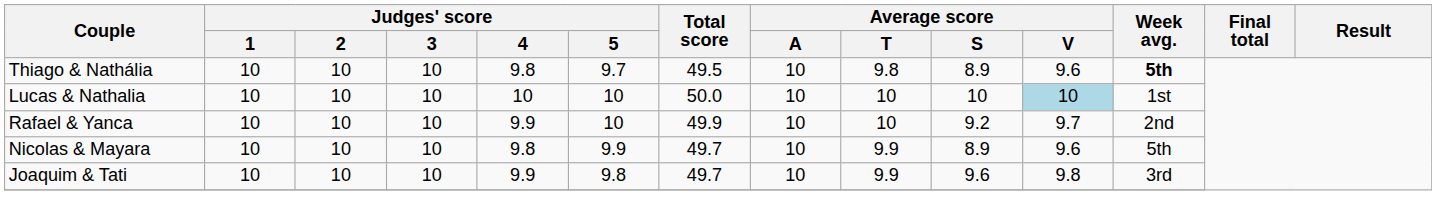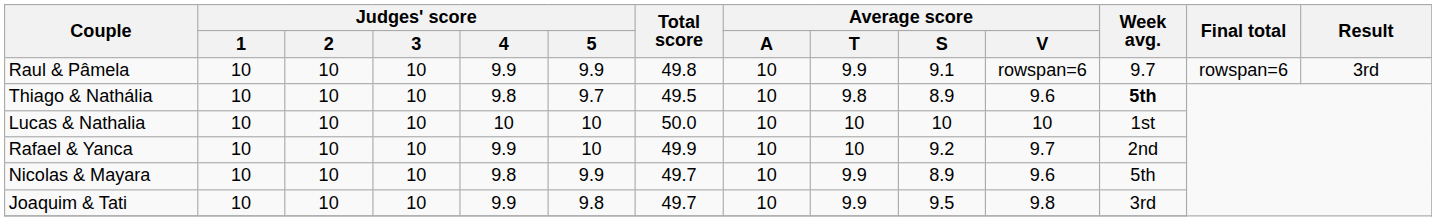+ row: (69, 70)
(1068, 96) lightblue background -> (1042, 123) no background
(977, 176) 9.6 -> (942, 202) 9.5
